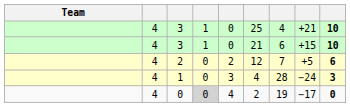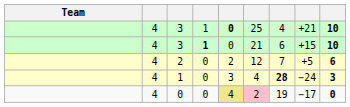(231, 29) normal -> (231, 29) bold
(206, 45) normal -> (206, 45) bold
(282, 78) normal -> (282, 78) bold
(206, 94) lightgrey background -> (206, 94) no background
(231, 94) no background -> (231, 94) khaki background
(256, 94) no background -> (256, 94) pink background
